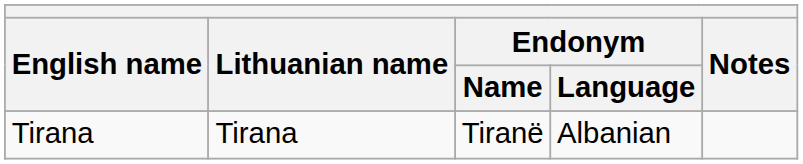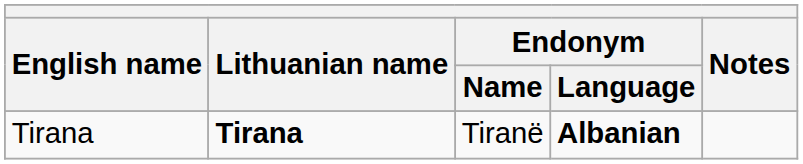(256, 134) normal -> (259, 134) bold
(614, 134) normal -> (619, 134) bold
